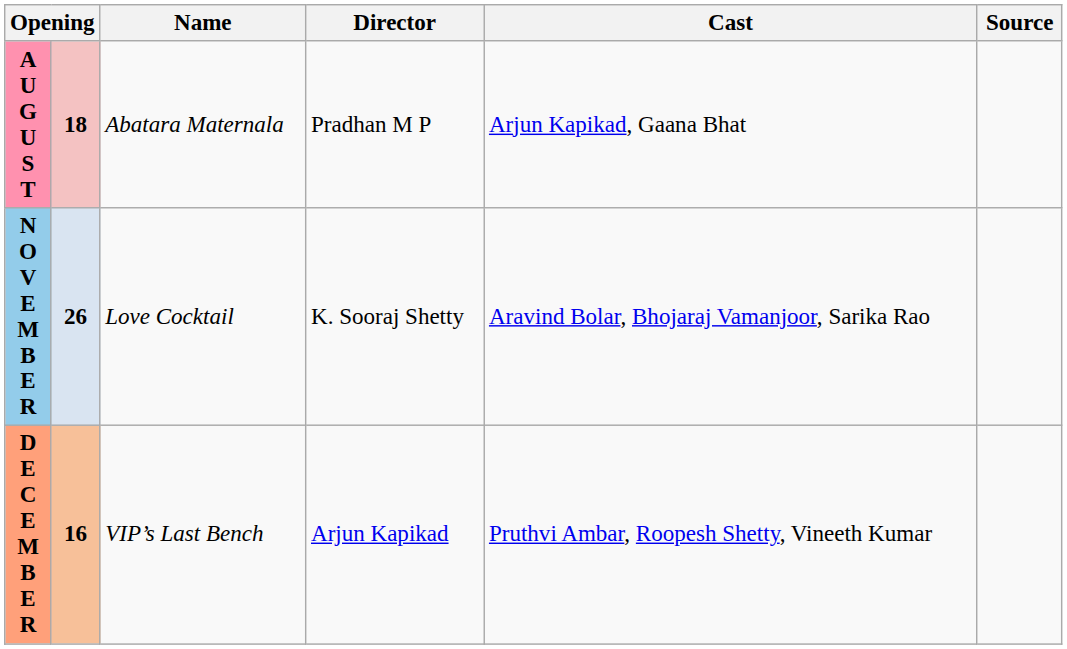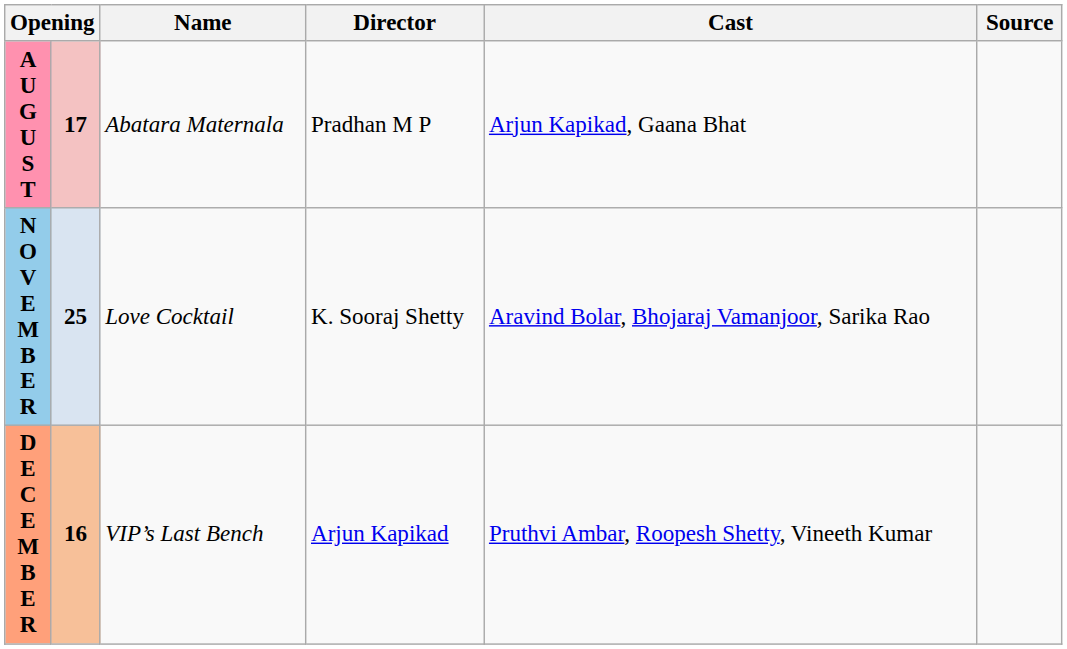(76, 124) 18 -> (76, 124) 17
(76, 316) 26 -> (76, 316) 25
